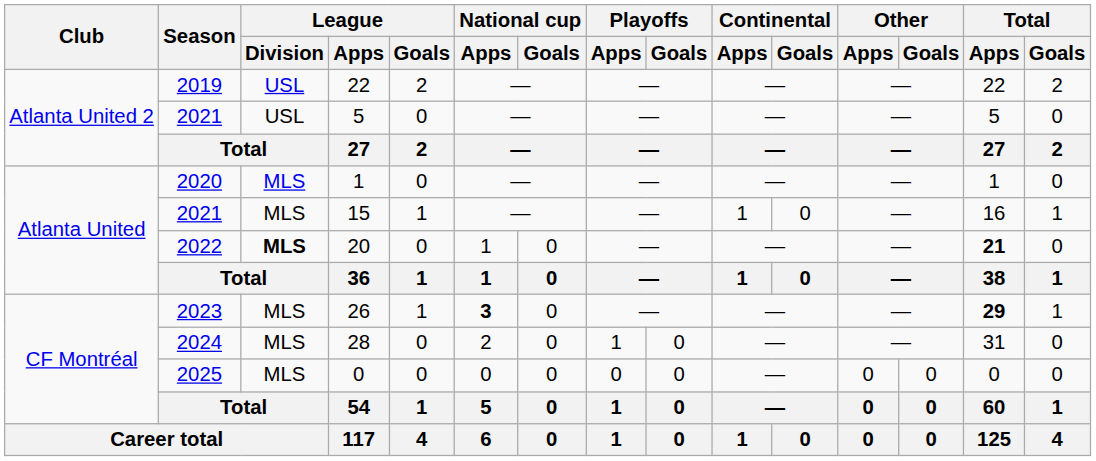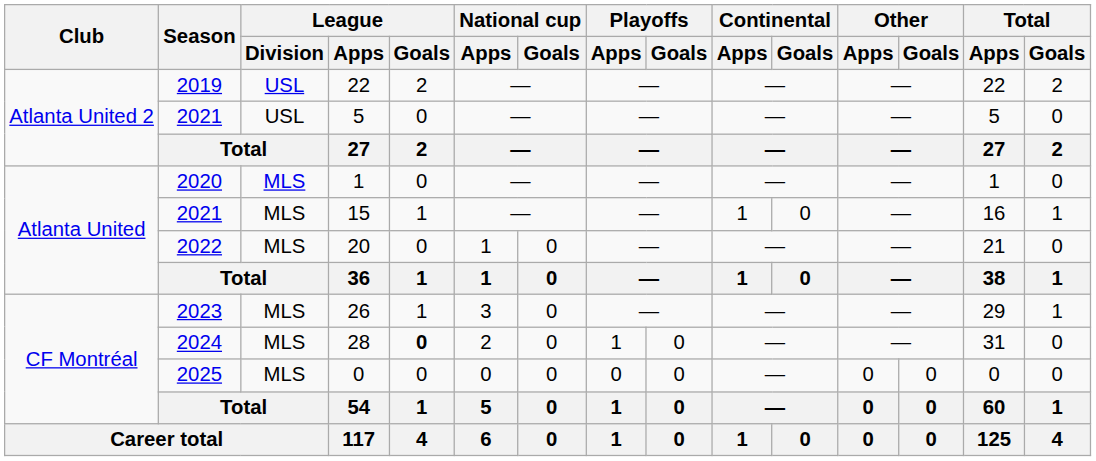(284, 246) bold -> (284, 246) normal
(994, 246) bold -> (994, 246) normal
(486, 310) bold -> (486, 310) normal
(994, 310) bold -> (994, 310) normal
(422, 342) normal -> (422, 342) bold
